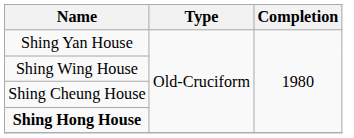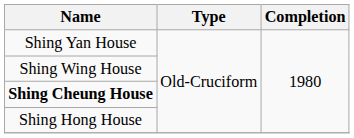(77, 94) normal -> (81, 94) bold
(77, 119) bold -> (81, 119) normal
